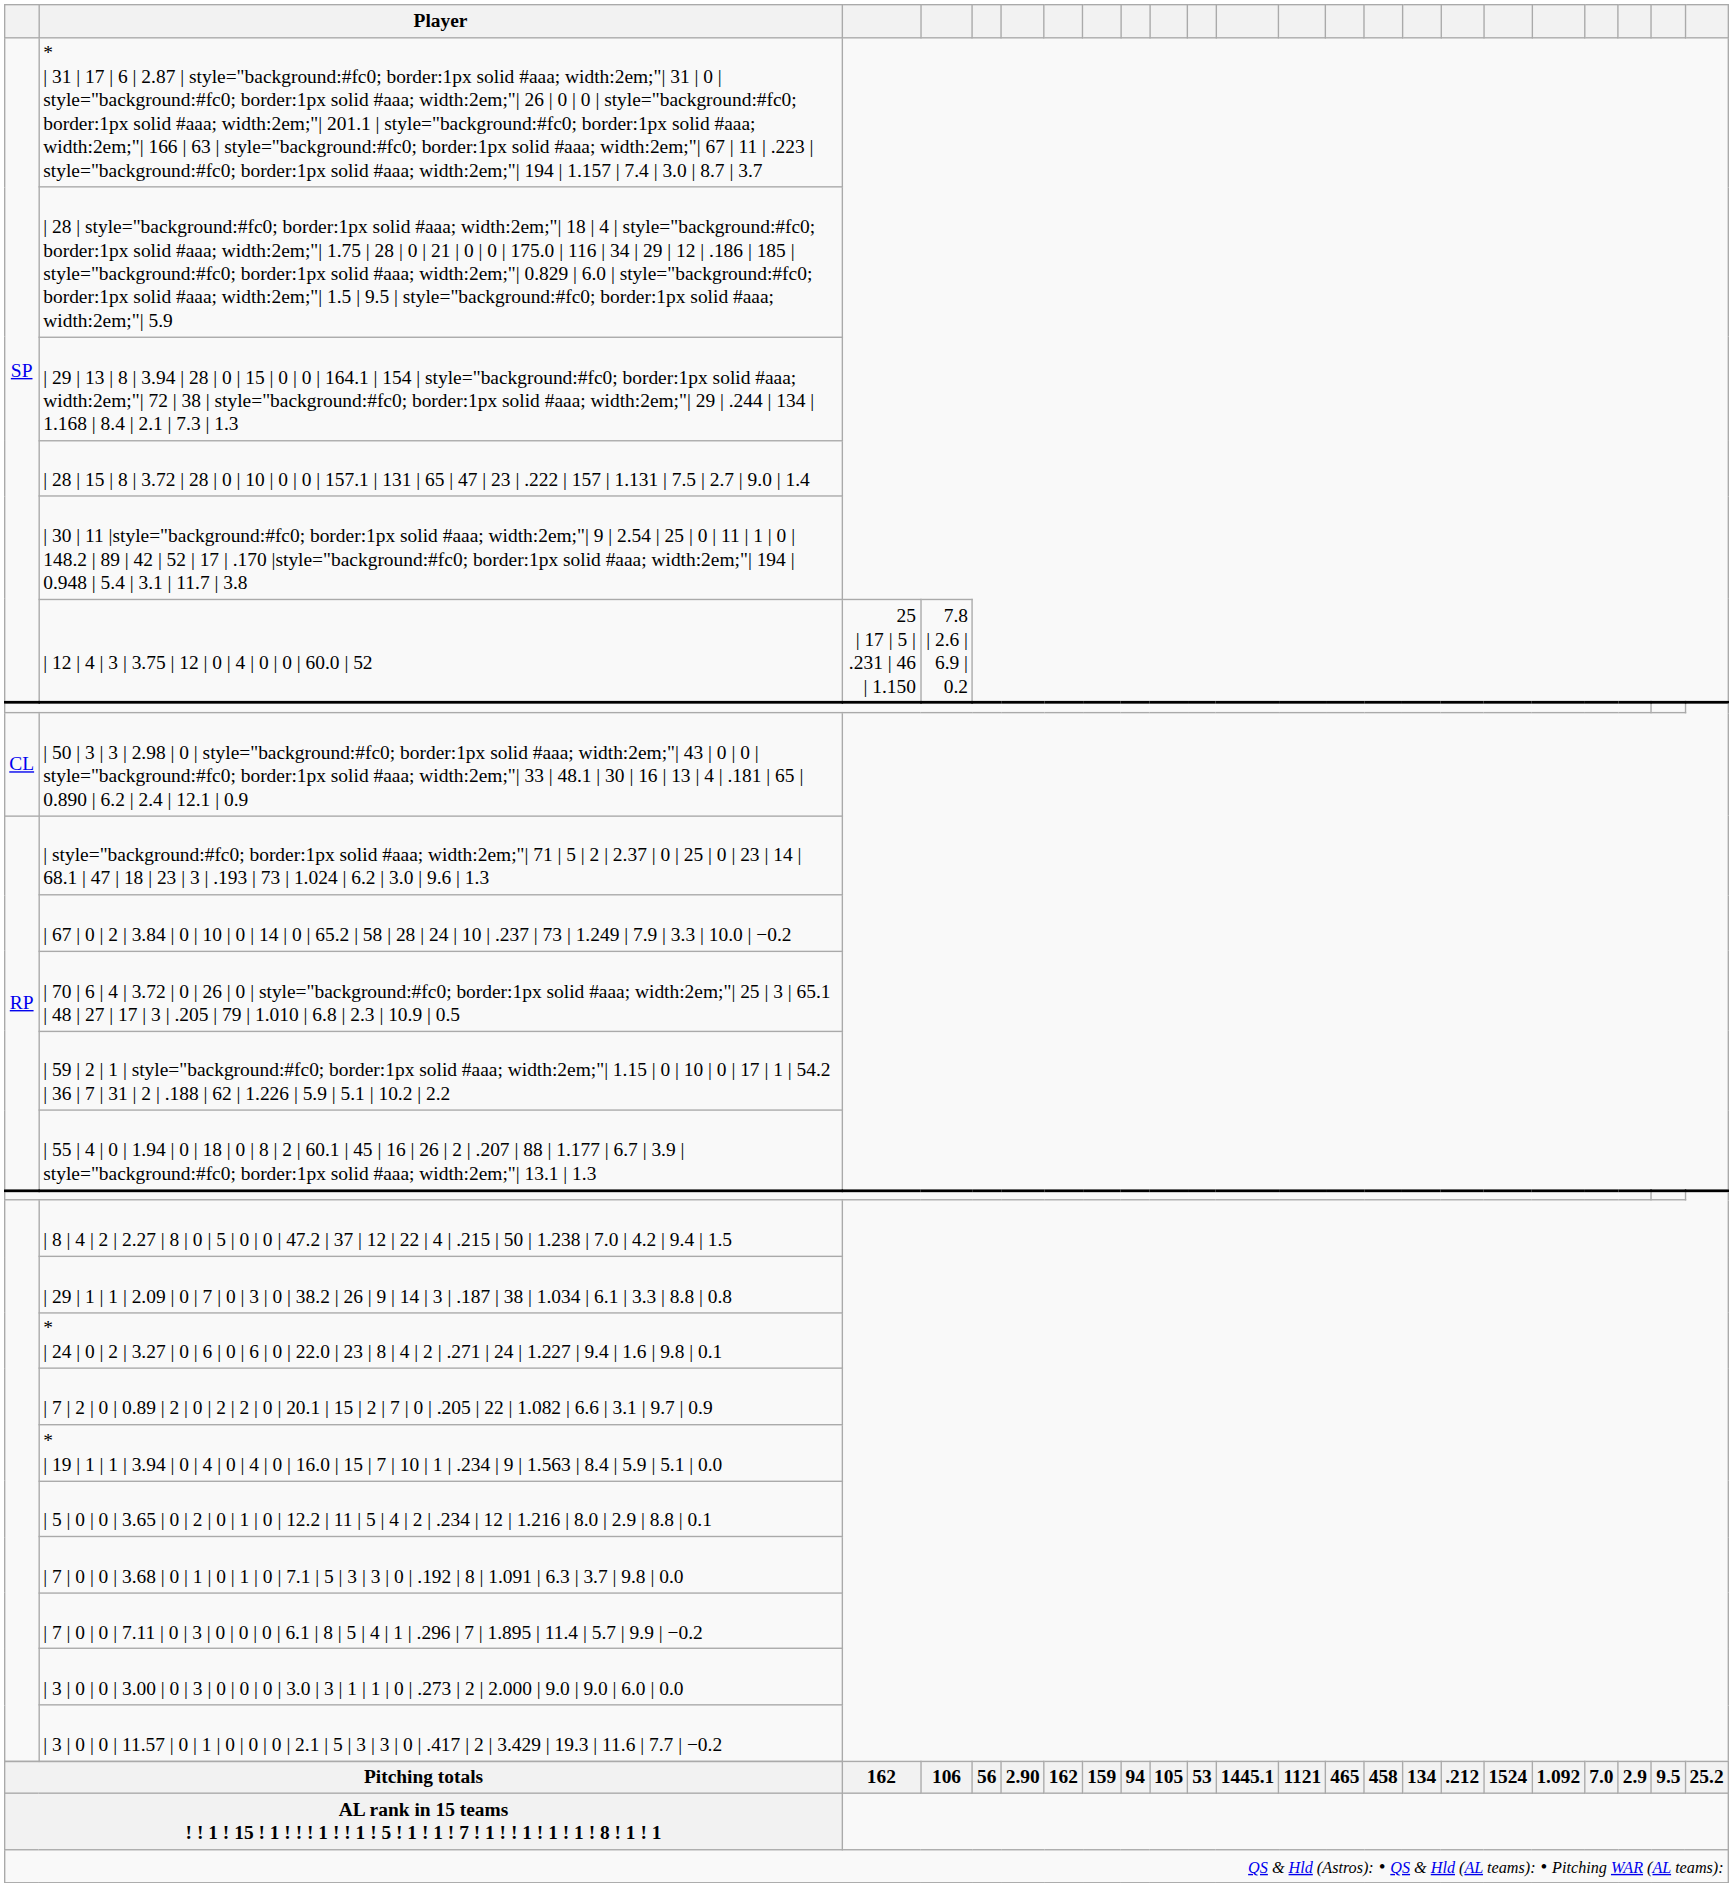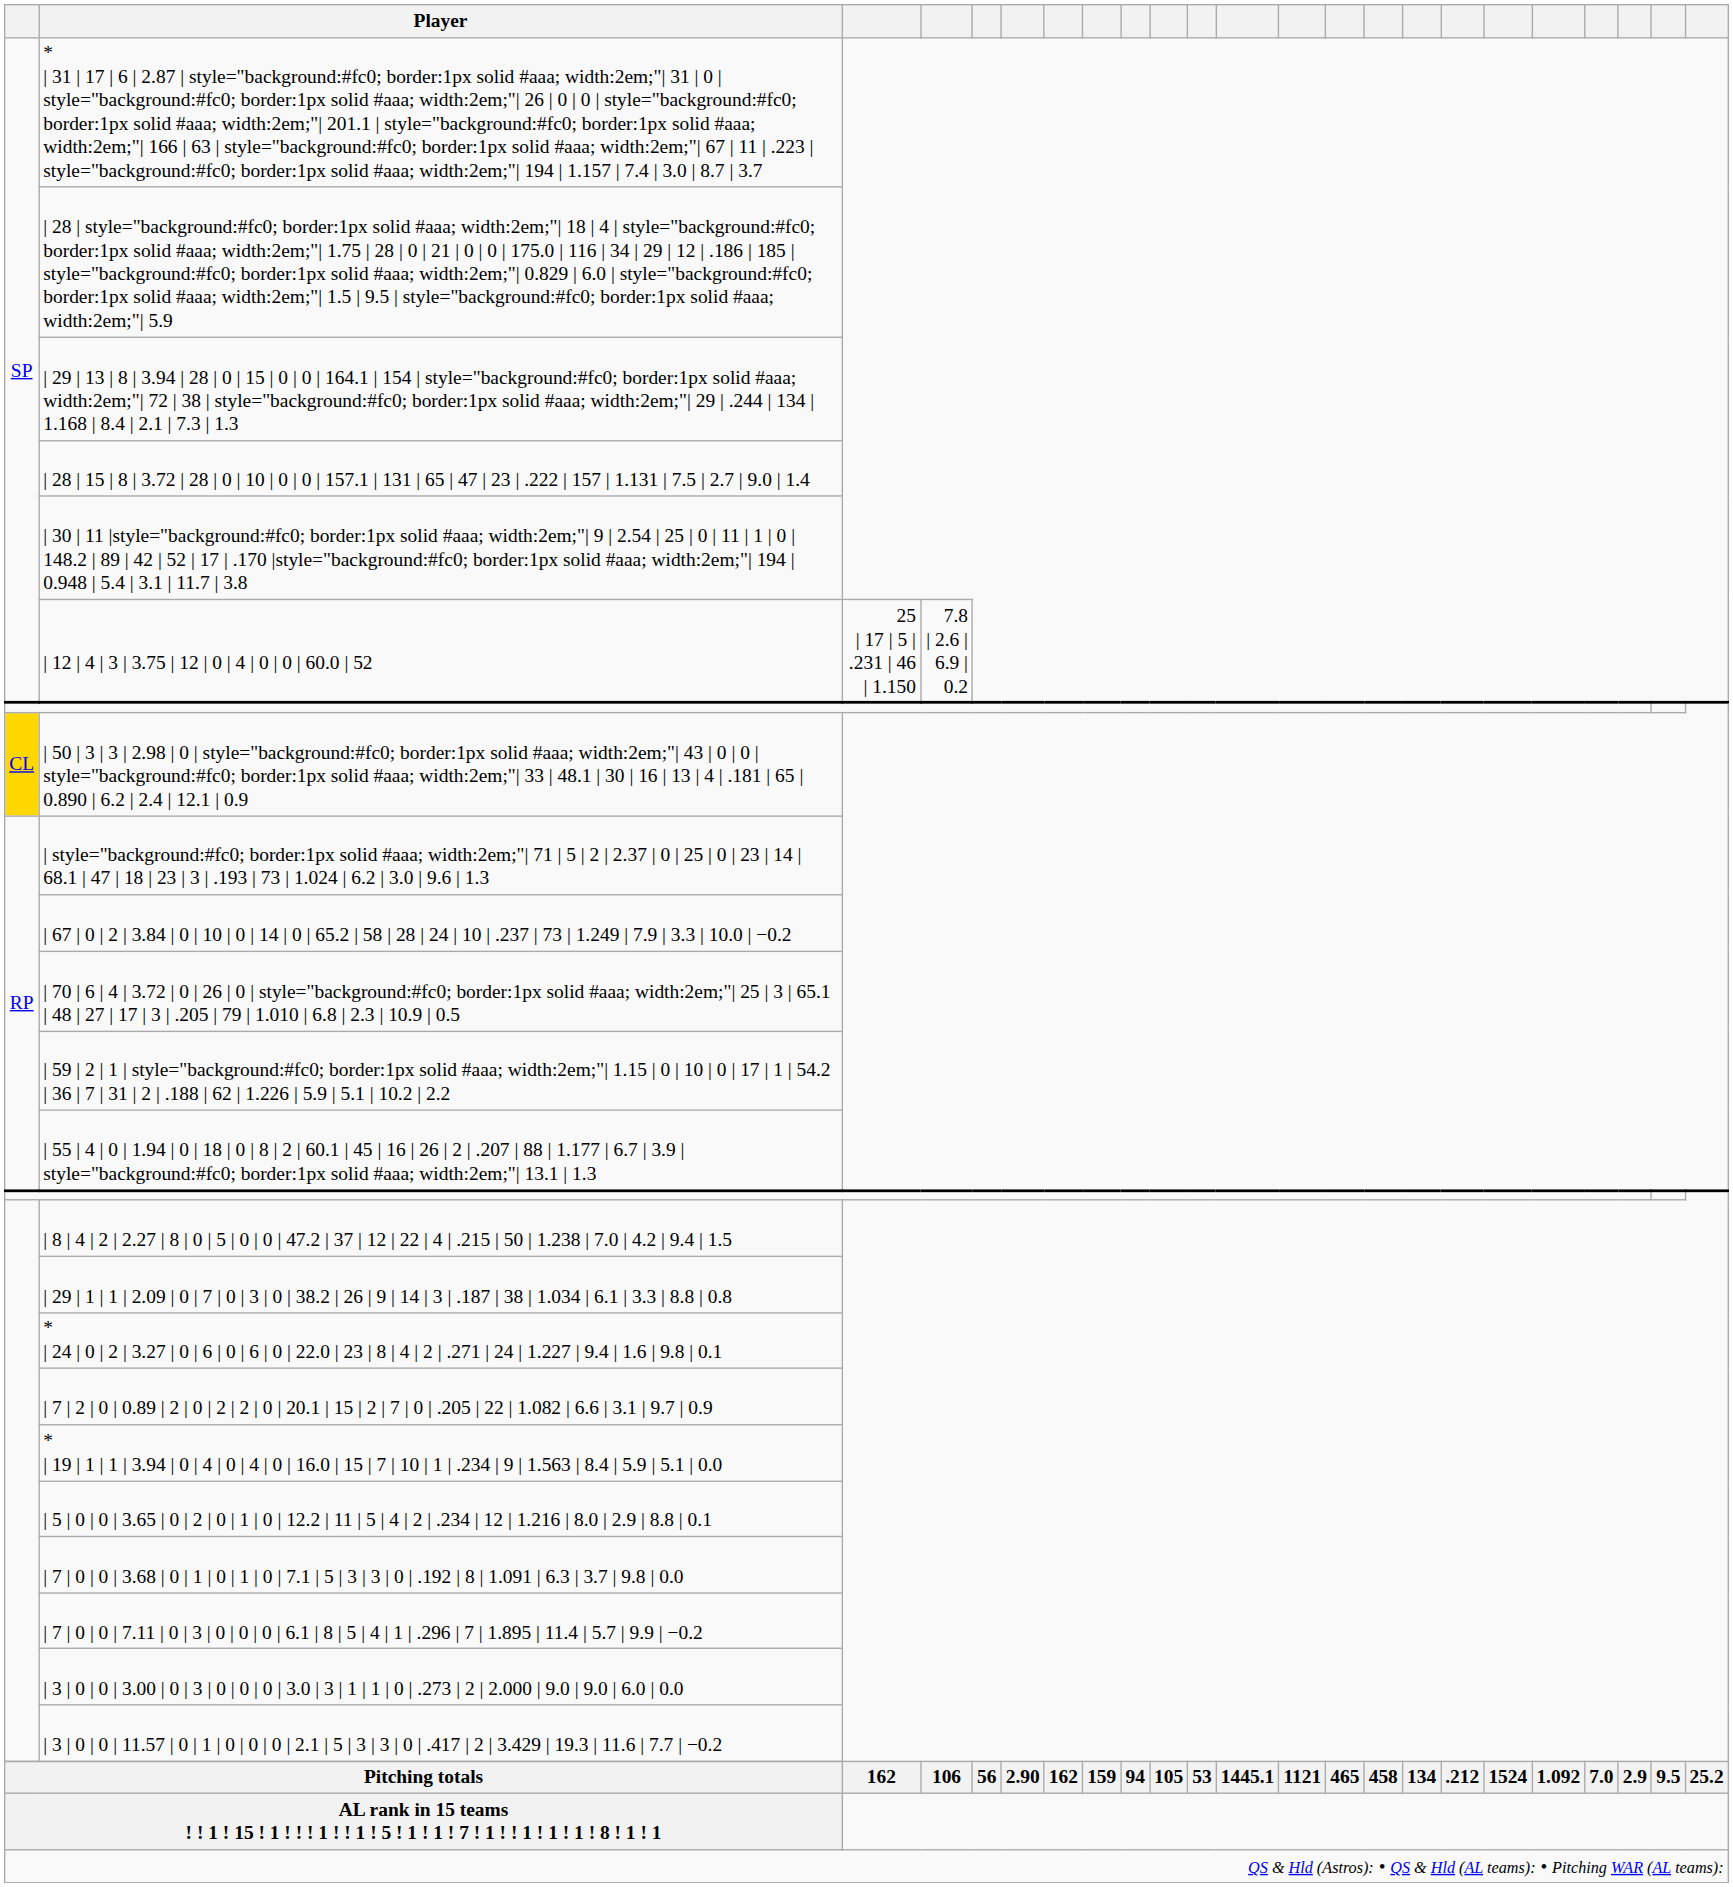(22, 764) no background -> (22, 764) gold background
